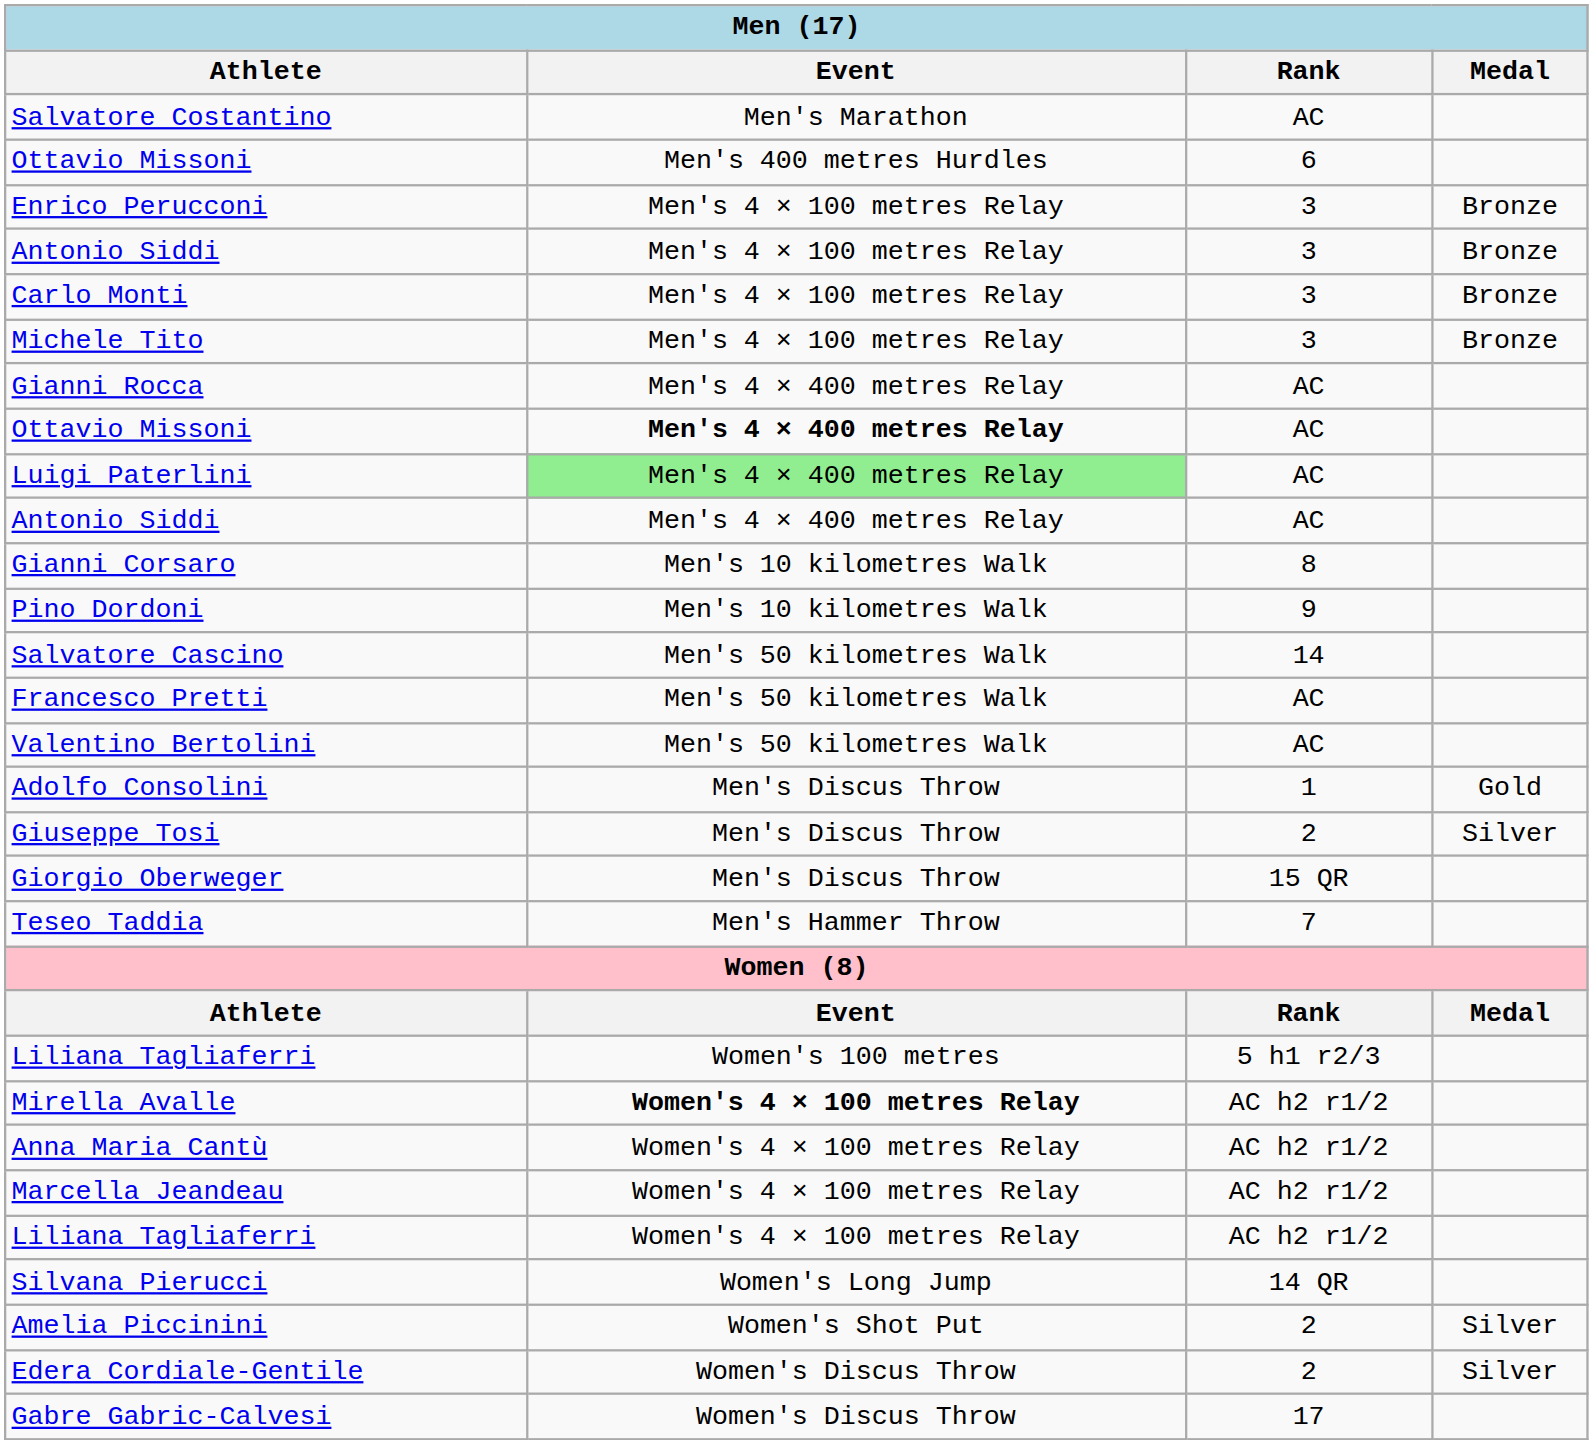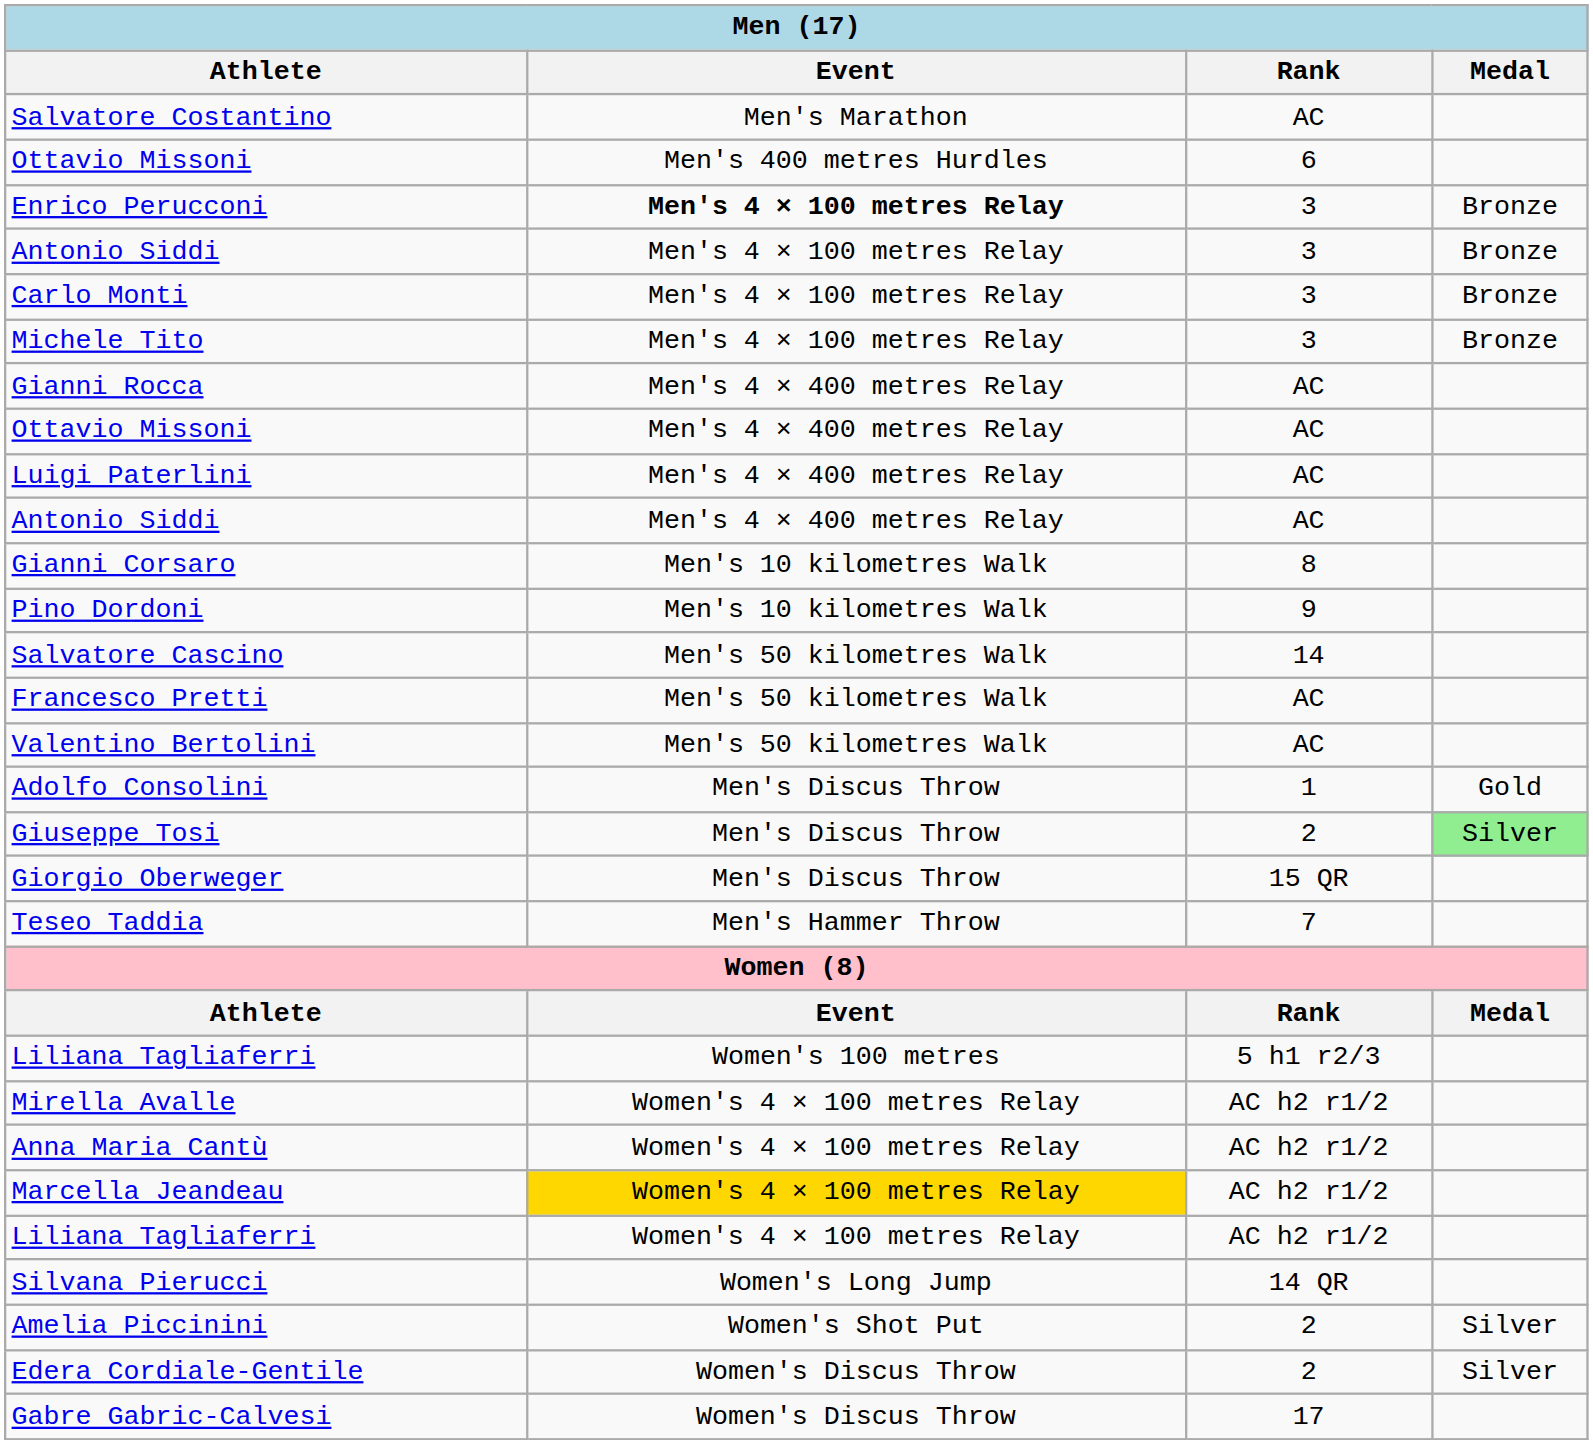(856, 207) normal -> (856, 207) bold
(856, 431) bold -> (856, 431) normal
(856, 475) lightgreen background -> (856, 475) no background
(1510, 834) no background -> (1510, 834) lightgreen background
(856, 1103) bold -> (856, 1103) normal
(856, 1192) no background -> (856, 1192) gold background
